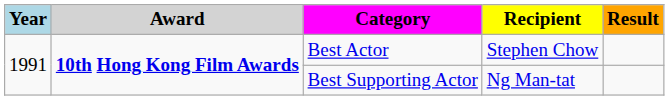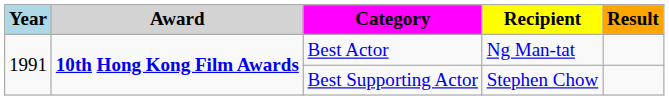(542, 49) Stephen Chow -> (531, 49) Ng Man-tat
(531, 79) Ng Man-tat -> (542, 79) Stephen Chow
